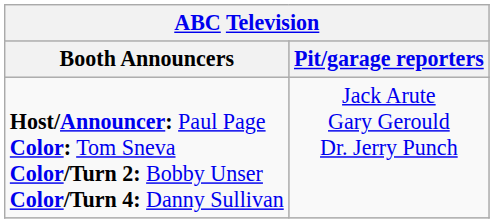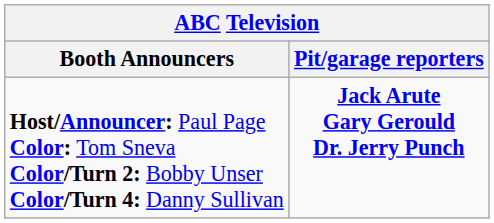(389, 121) normal -> (389, 121) bold
